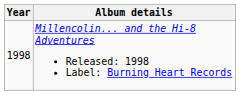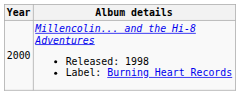(19, 56) 1998 -> (19, 56) 2000
